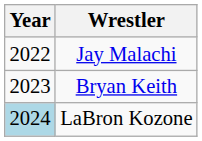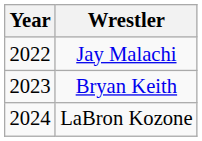(30, 119) lightblue background -> (30, 119) no background
